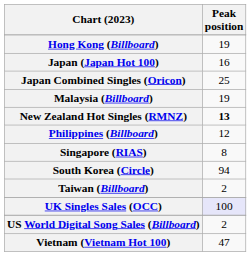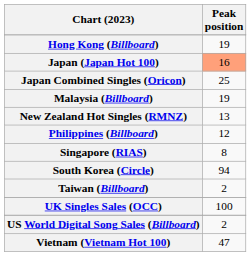(224, 62) no background -> (224, 62) lightsalmon background
(224, 116) bold -> (224, 116) normal
(224, 206) lavender background -> (224, 206) no background
